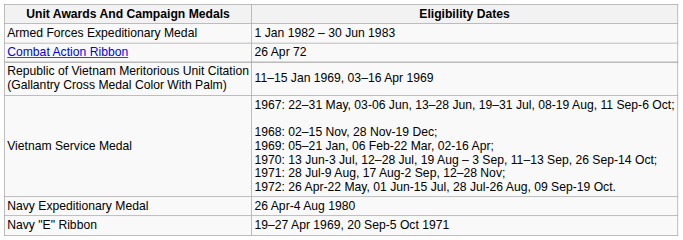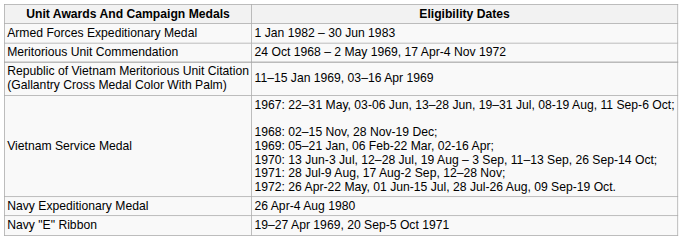- row: (68, 52)
+ row: (93, 52)
